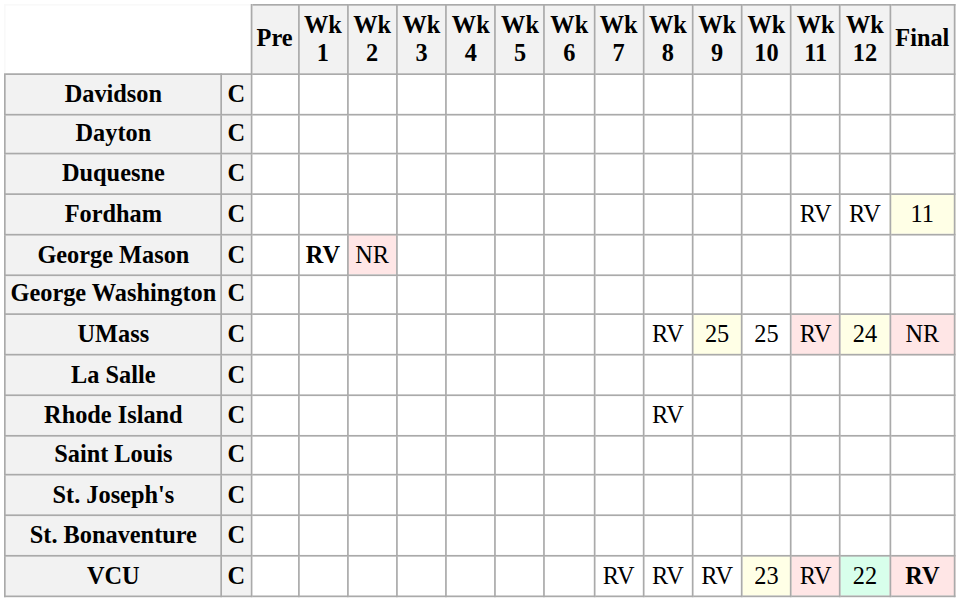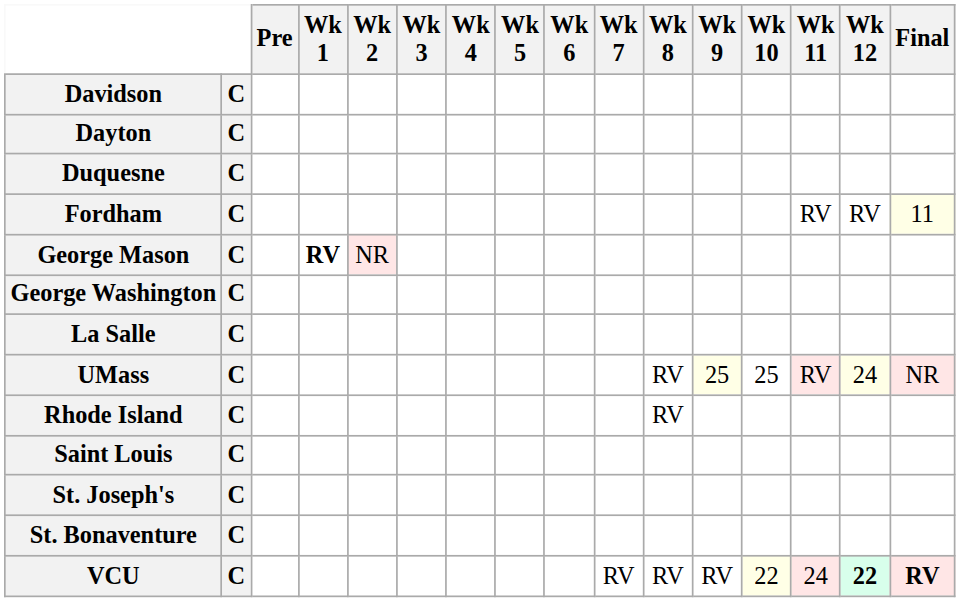rows swapped: (113, 374) <-> (113, 334)
(766, 575) 23 -> (766, 575) 22
(816, 575) RV -> (816, 575) 24
(865, 575) normal -> (865, 575) bold
